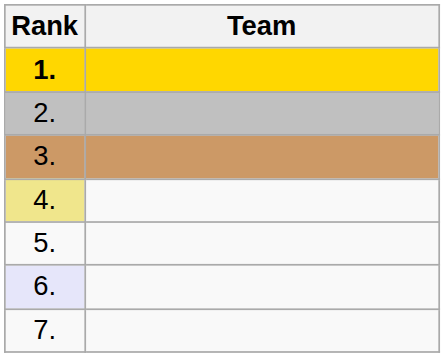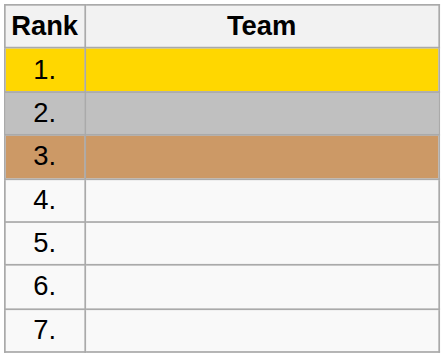(45, 69) bold -> (45, 69) normal
(45, 199) khaki background -> (45, 199) no background
(45, 286) lavender background -> (45, 286) no background
